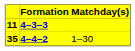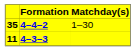rows swapped: (12, 38) <-> (12, 25)
